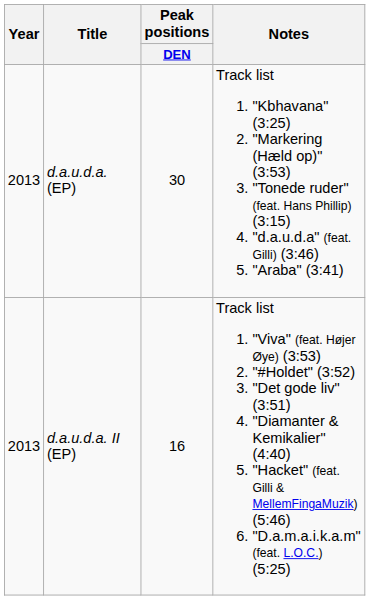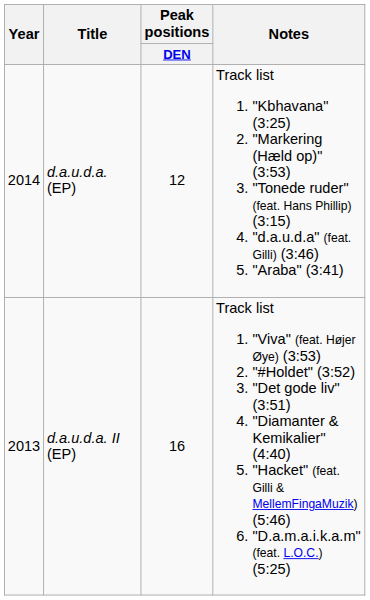(24, 180) 2013 -> (24, 180) 2014
(177, 180) 30 -> (177, 180) 12
